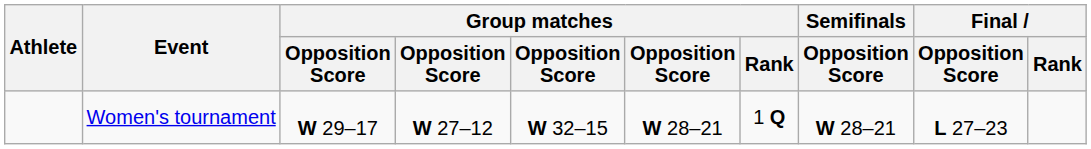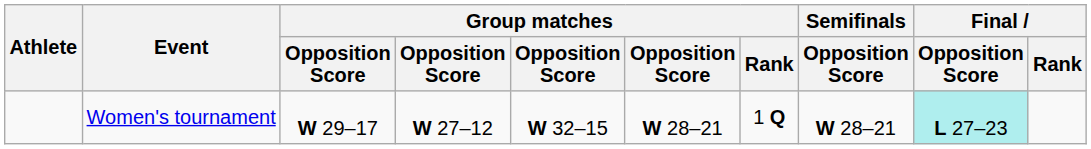(971, 129) no background -> (971, 129) paleturquoise background
